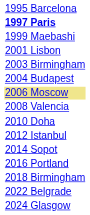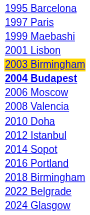(30, 22) bold -> (29, 22) normal
(45, 65) no background -> (45, 65) gold background
(39, 79) normal -> (41, 79) bold
(37, 93) khaki background -> (37, 93) no background
